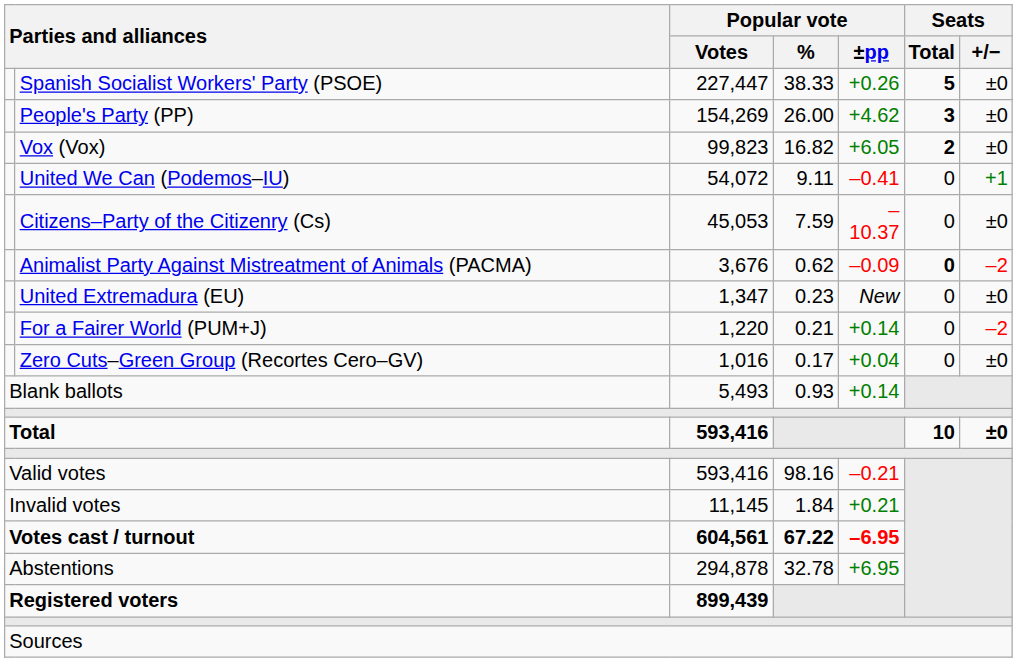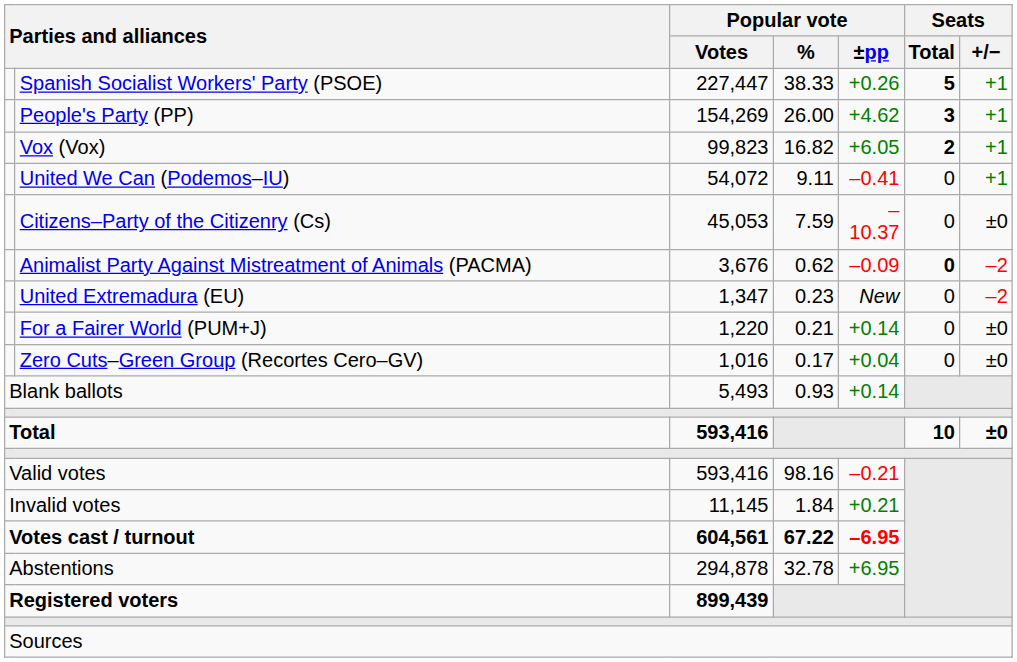(997, 83) ±0 -> (996, 83) +1
(997, 115) ±0 -> (996, 115) +1
(997, 147) ±0 -> (996, 147) +1
(997, 296) ±0 -> (997, 296) –2
(997, 328) –2 -> (997, 328) ±0
